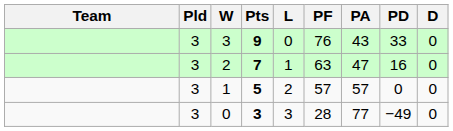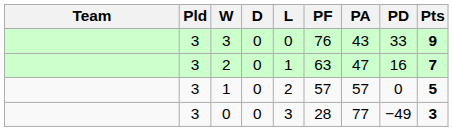columns swapped: (433, 16) <-> (257, 16)
